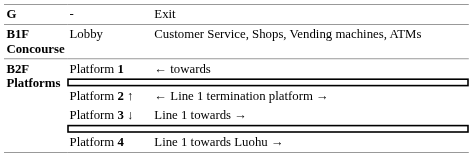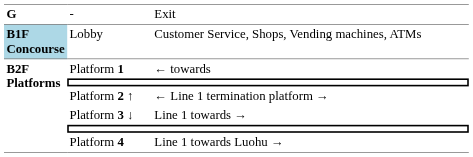(36, 41) no background -> (36, 41) lightblue background
